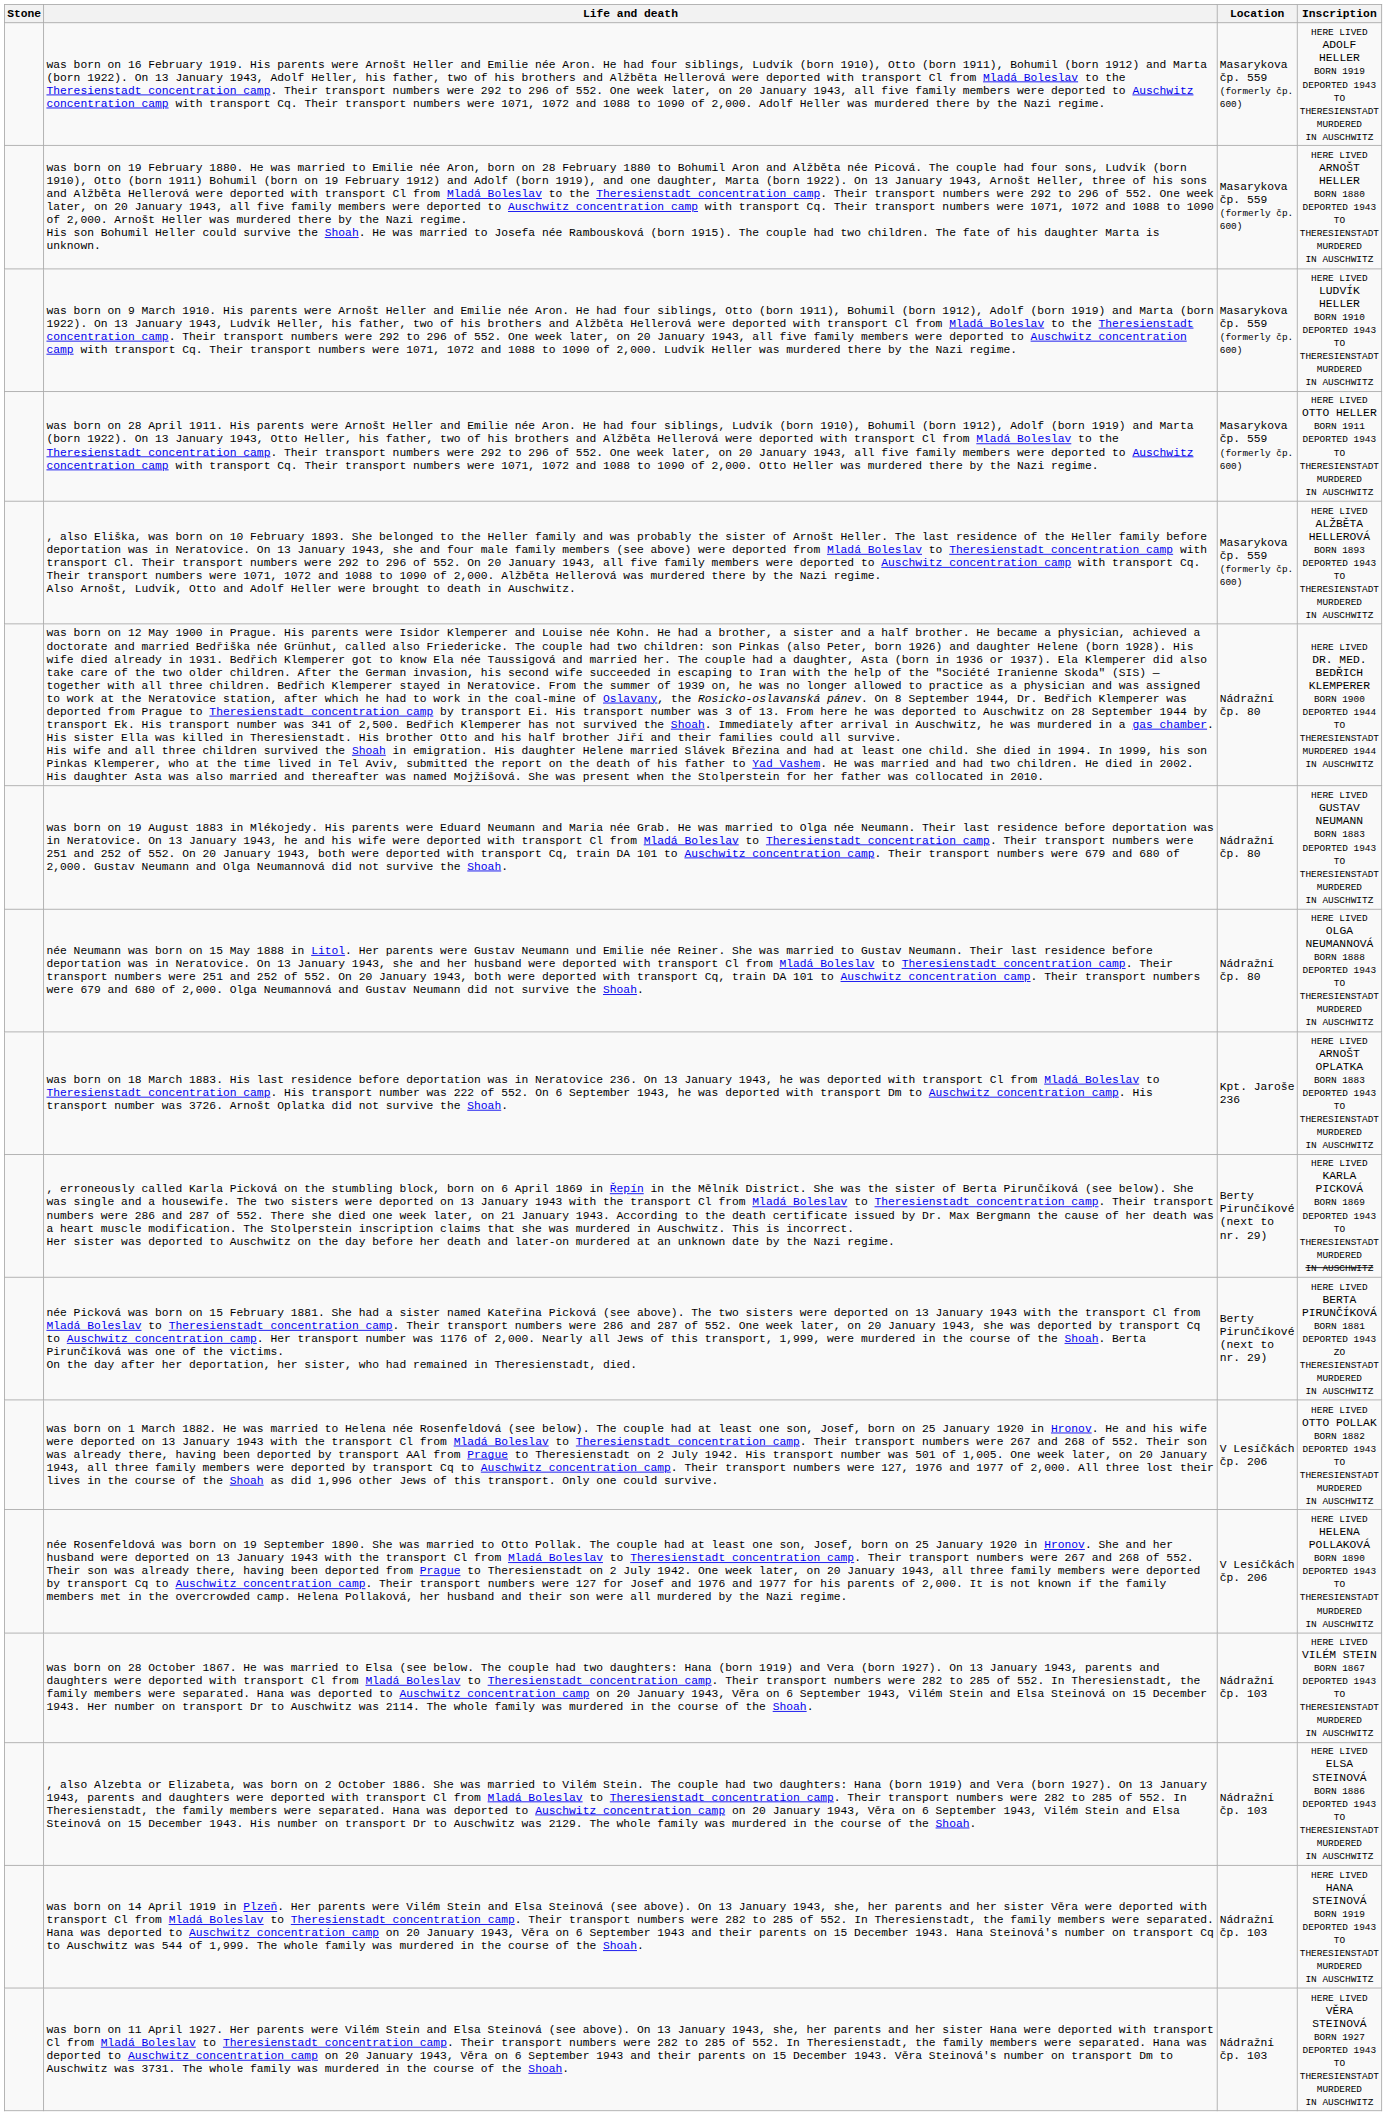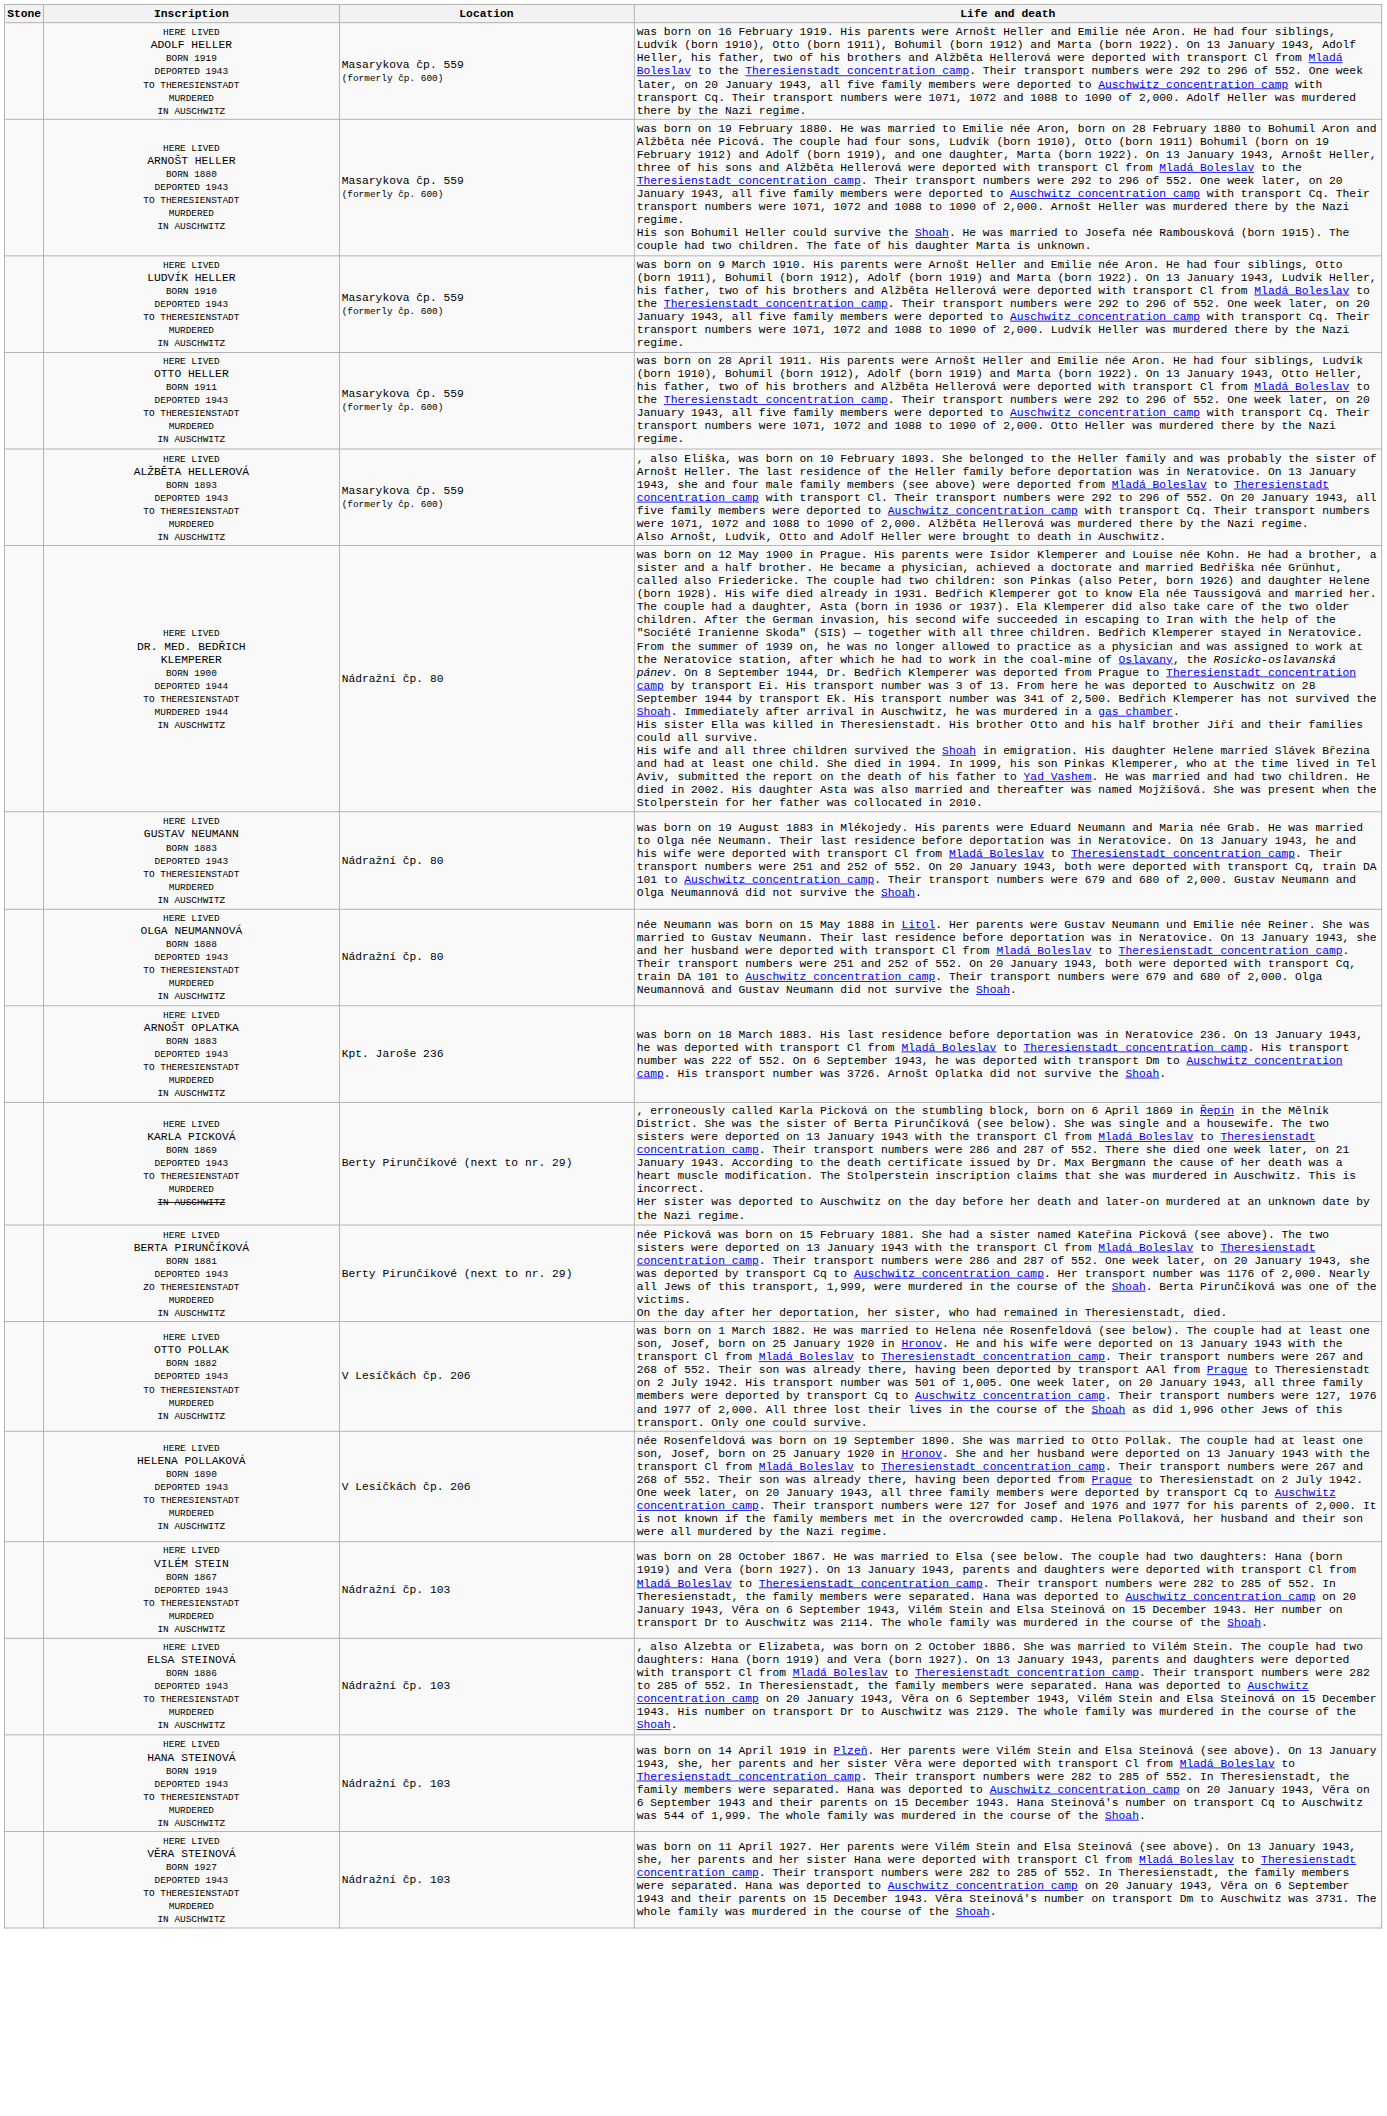columns swapped: (1339, 14) <-> (630, 14)
